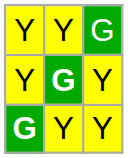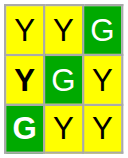(25, 80) normal -> (25, 80) bold
(64, 80) bold -> (64, 80) normal
